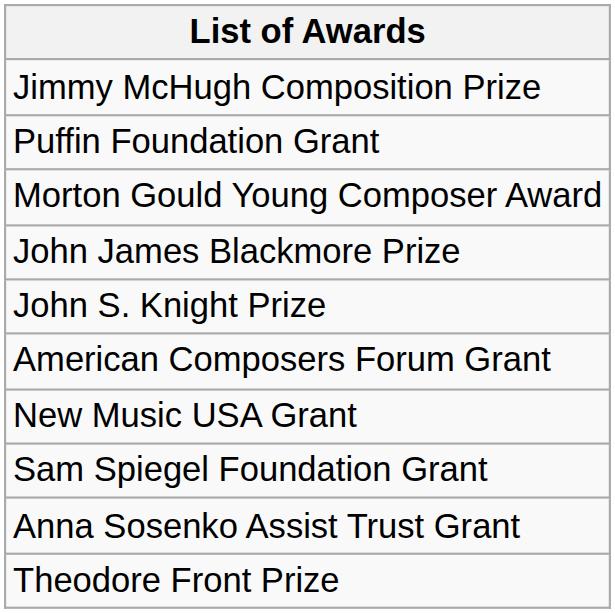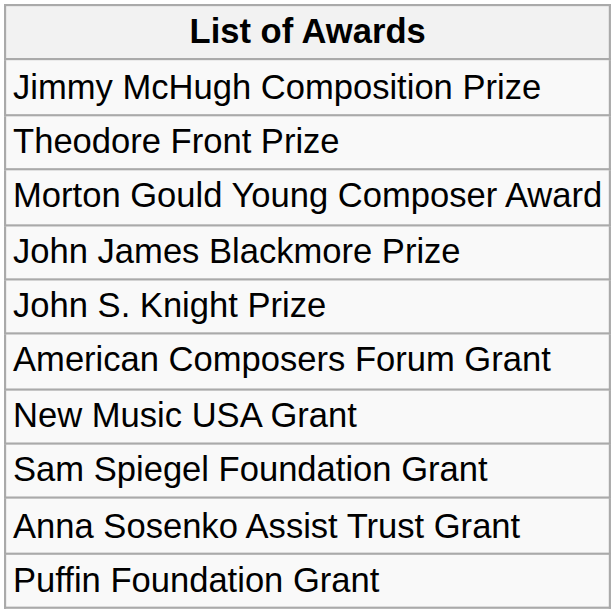(196, 141) Puffin Foundation Grant -> (176, 141) Theodore Front Prize
(176, 580) Theodore Front Prize -> (196, 580) Puffin Foundation Grant
